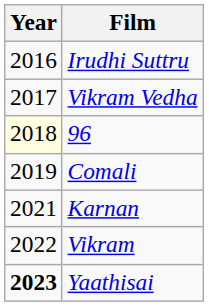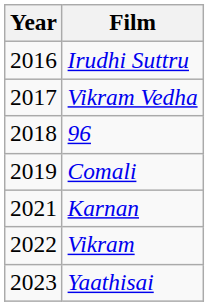(33, 134) lightyellow background -> (33, 134) no background
(33, 282) bold -> (33, 282) normal
